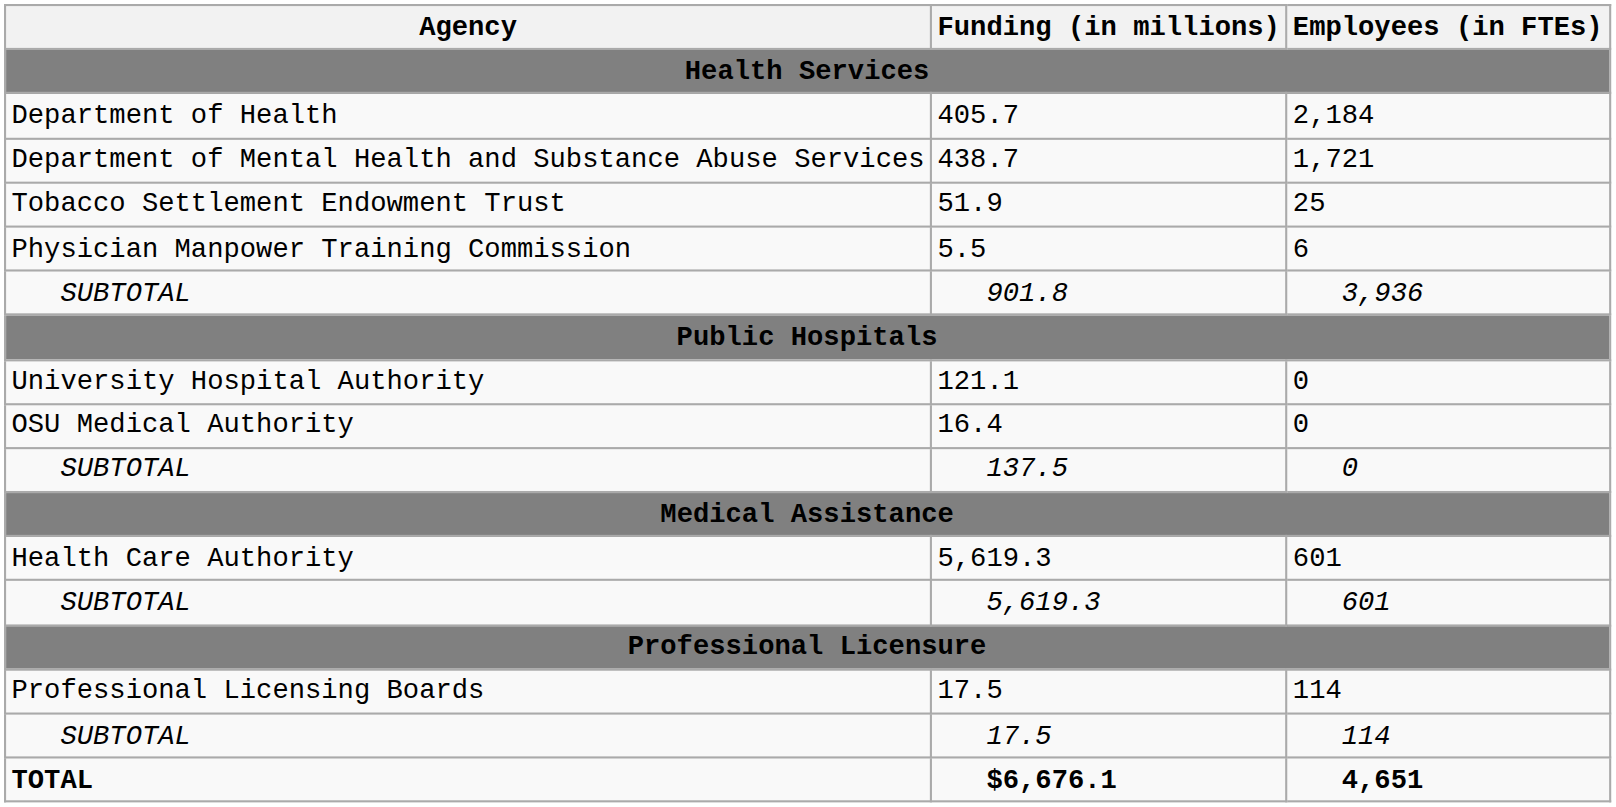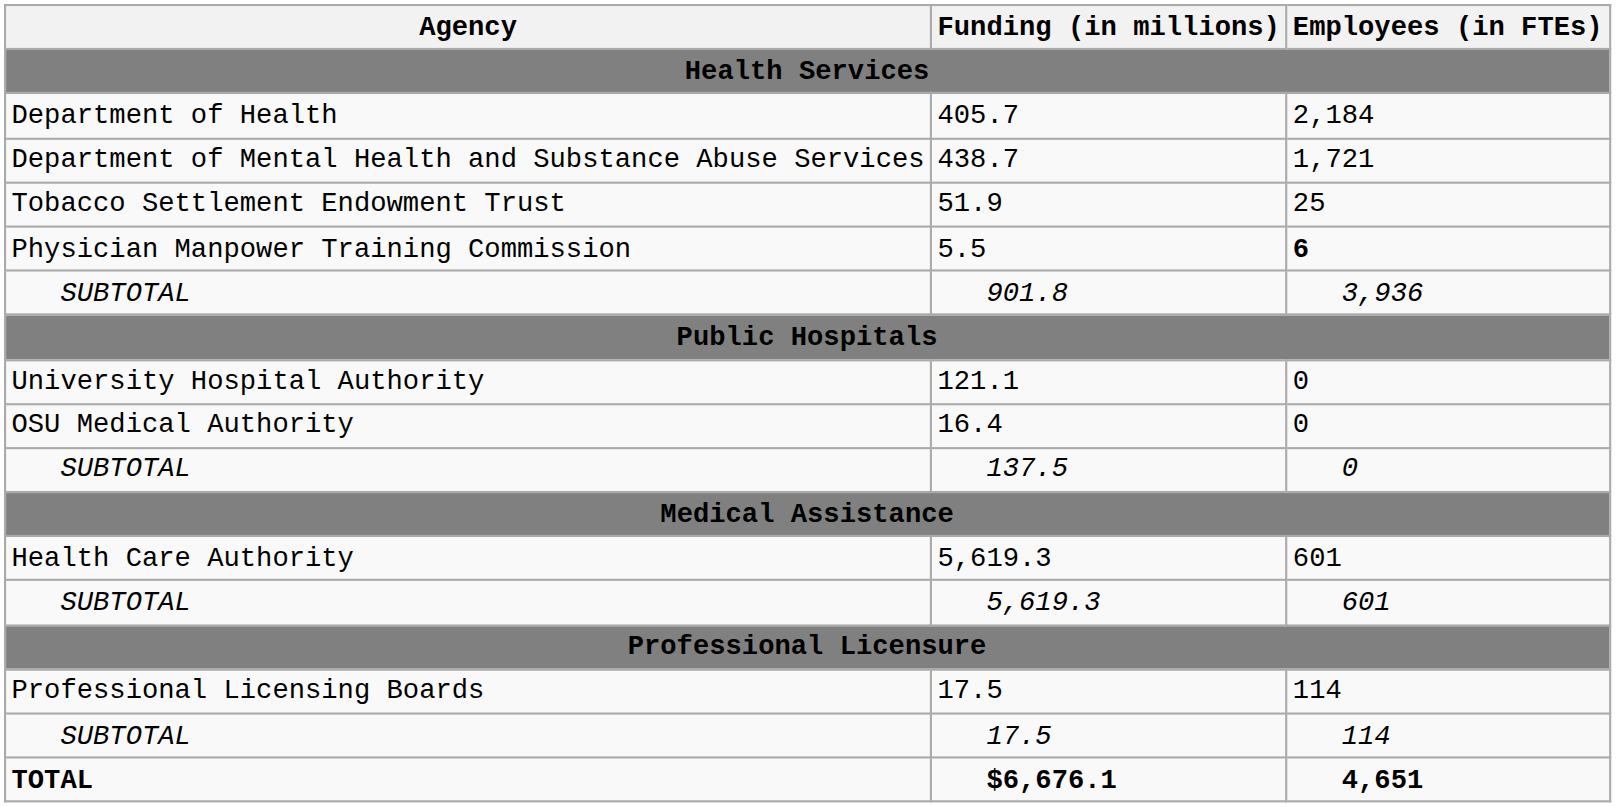(1301, 249) normal -> (1301, 249) bold
